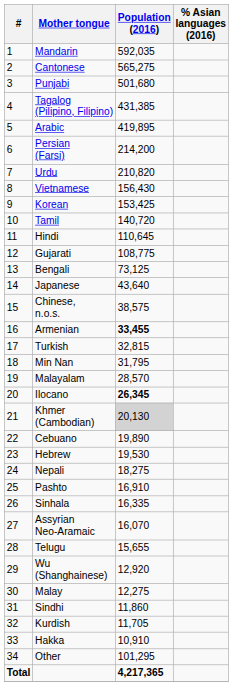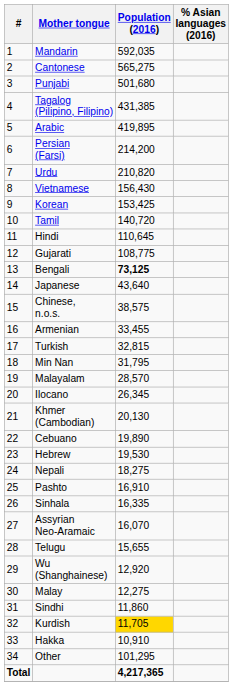(133, 269) normal -> (133, 269) bold
(133, 330) bold -> (133, 330) normal
(133, 395) bold -> (133, 395) normal
(133, 417) lightgrey background -> (133, 417) no background
(133, 624) no background -> (133, 624) gold background
